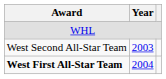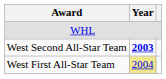(143, 47) normal -> (143, 47) bold
(65, 64) bold -> (61, 64) normal
(143, 64) no background -> (143, 64) khaki background
